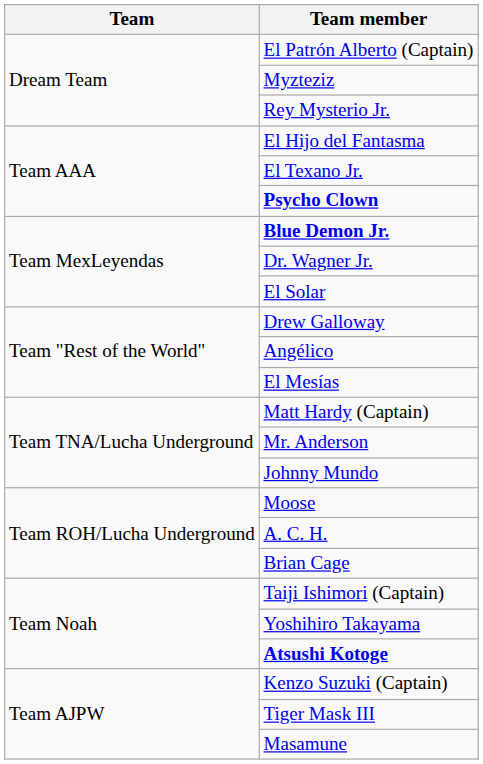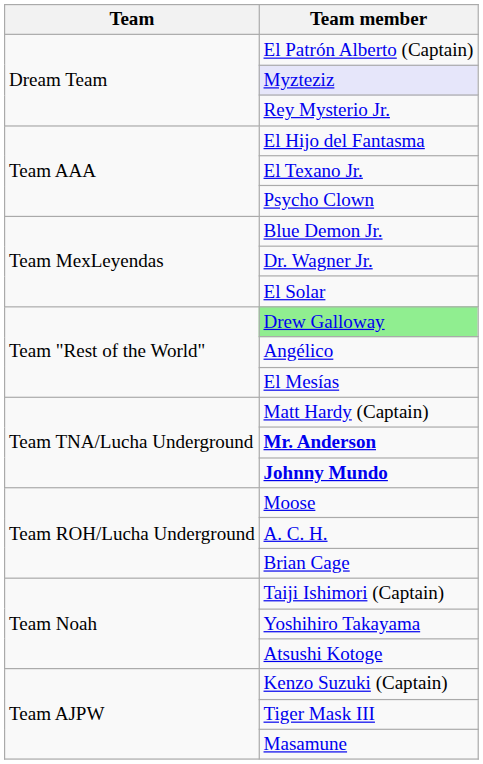(299, 79) no background -> (299, 79) lavender background
(321, 200) bold -> (319, 200) normal
(326, 230) bold -> (323, 230) normal
(324, 321) no background -> (324, 321) lightgreen background
(316, 442) normal -> (320, 442) bold
(321, 472) normal -> (326, 472) bold
(326, 653) bold -> (323, 653) normal
